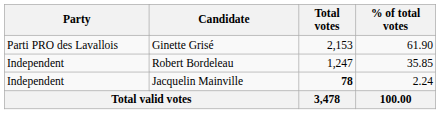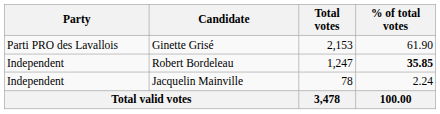(420, 63) normal -> (420, 63) bold
(347, 81) bold -> (347, 81) normal
